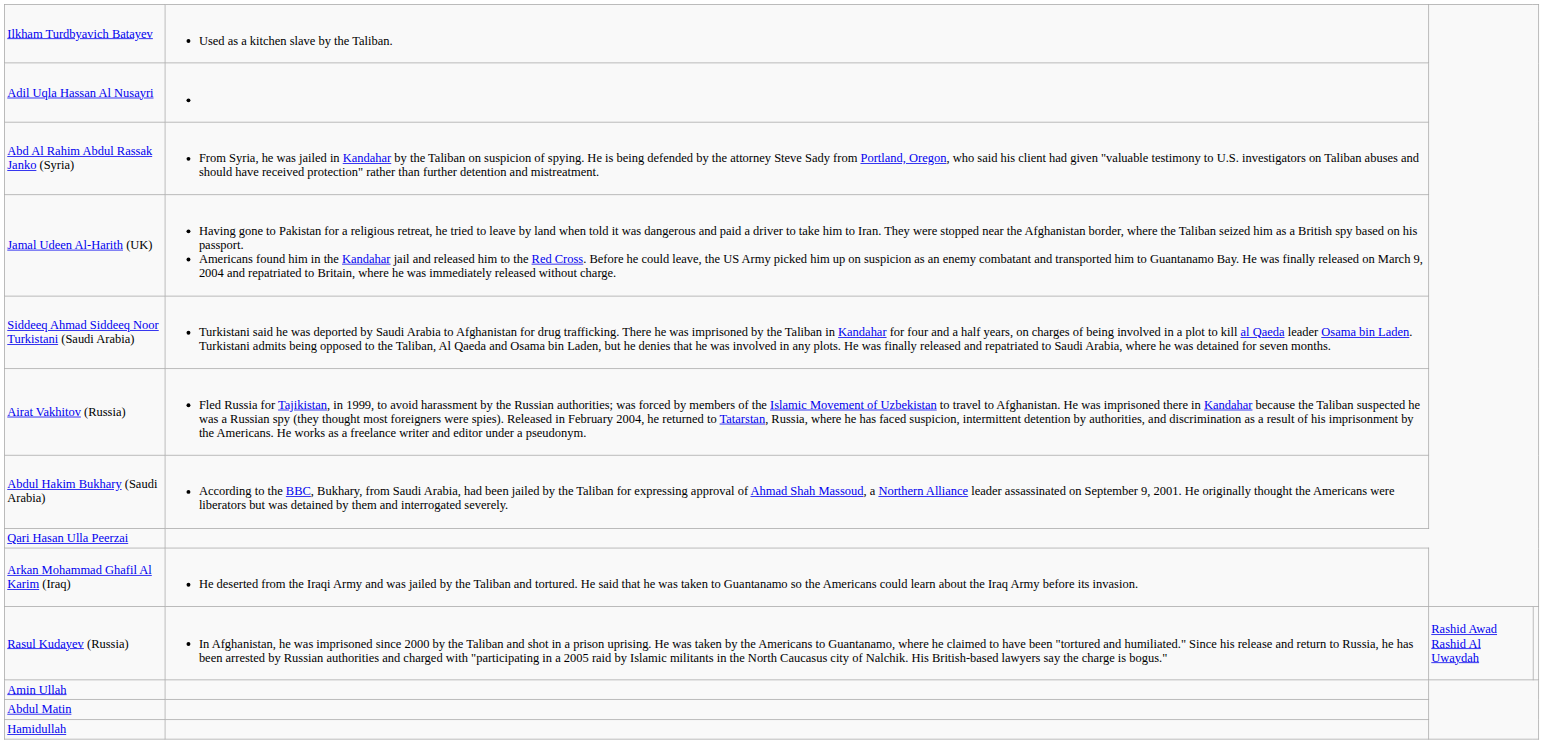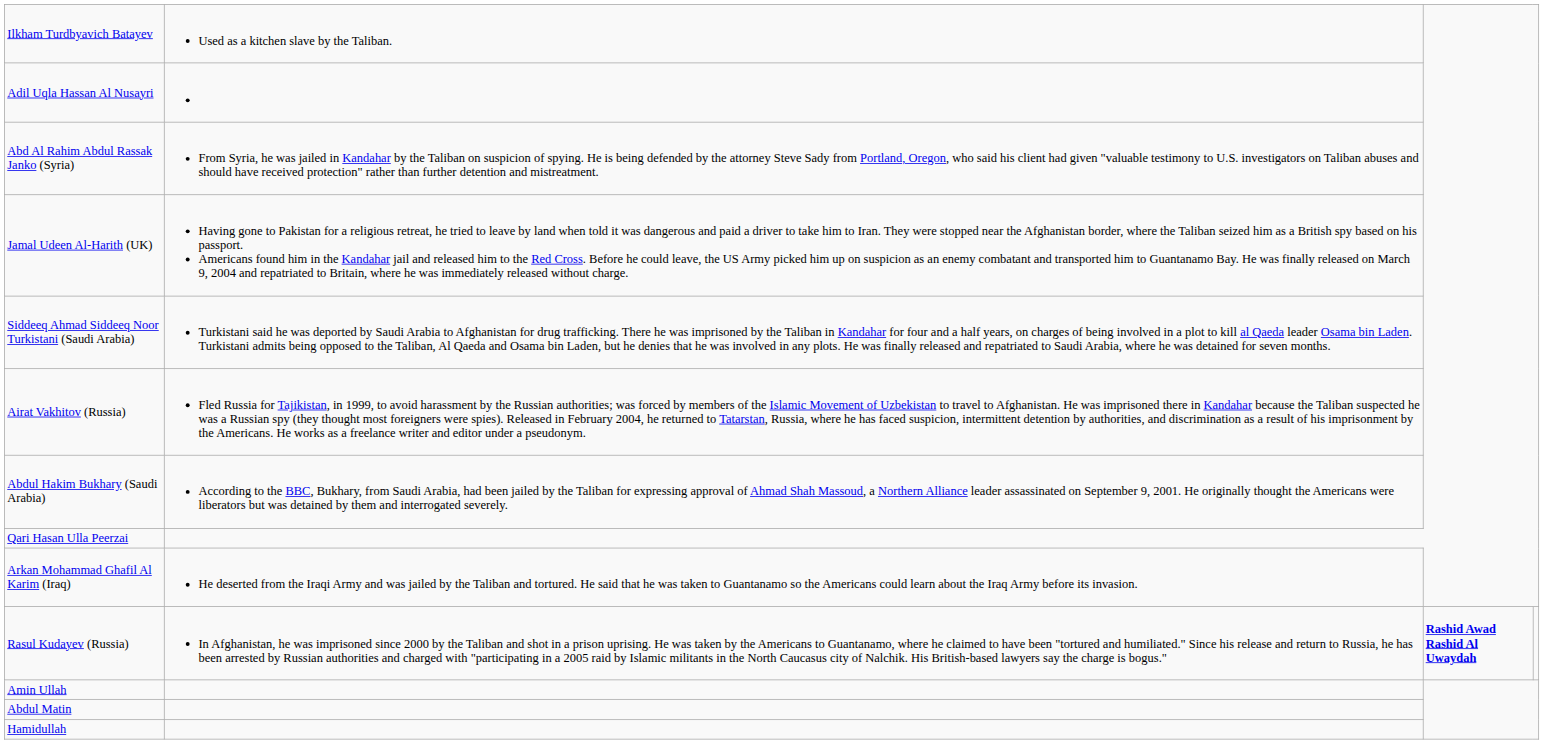(1464, 643) normal -> (1461, 643) bold
